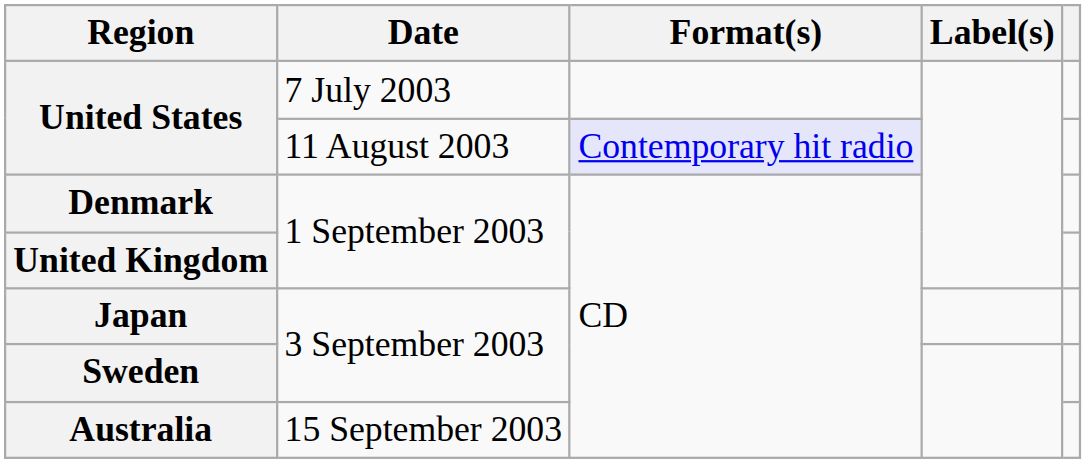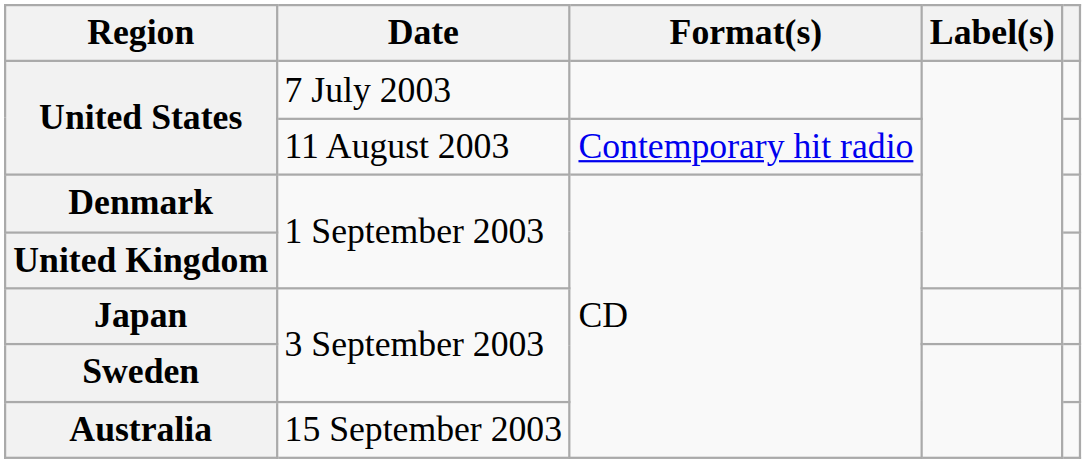(746, 145) lavender background -> (746, 145) no background
